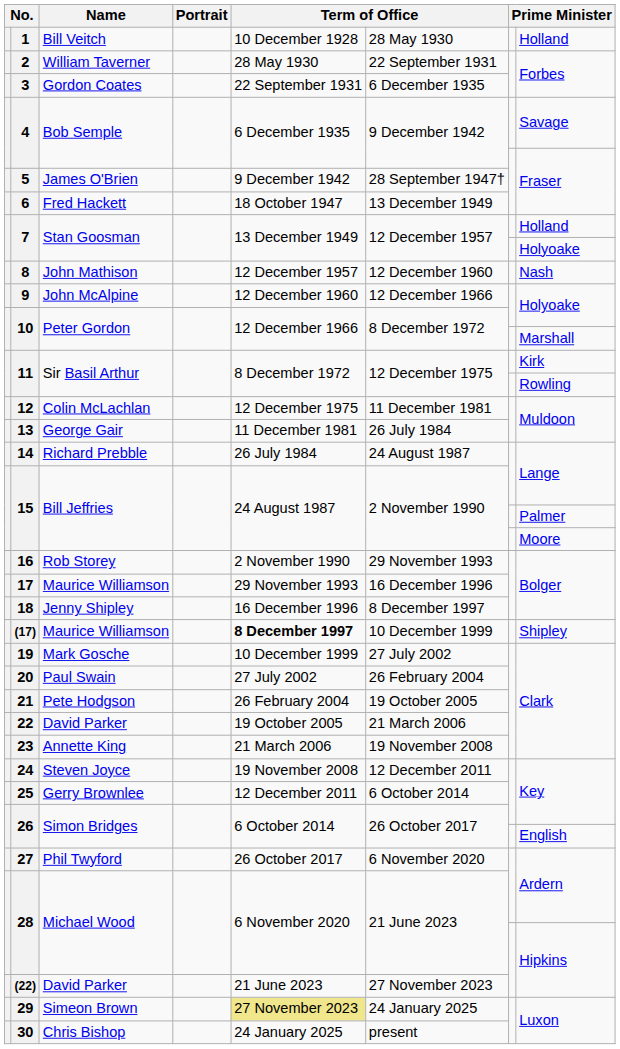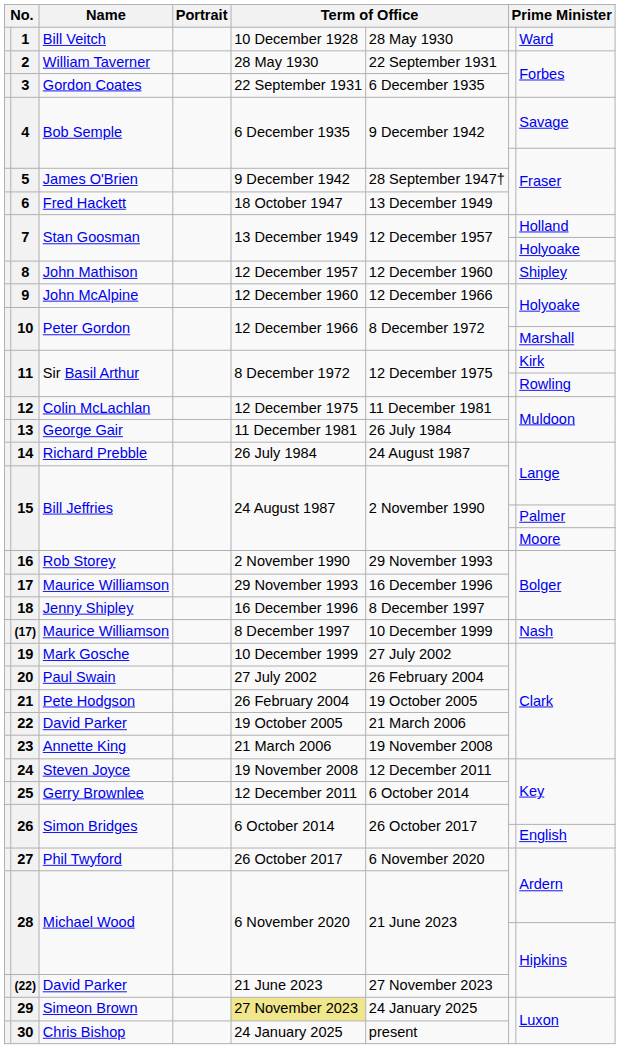(544, 39) Holland -> (536, 39) Ward
(536, 272) Nash -> (543, 272) Shipley
(294, 631) bold -> (292, 631) normal
(543, 631) Shipley -> (536, 631) Nash
